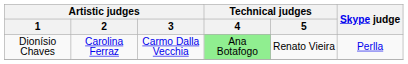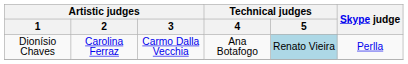(237, 47) lightgreen background -> (237, 47) no background
(304, 47) no background -> (304, 47) lightblue background
